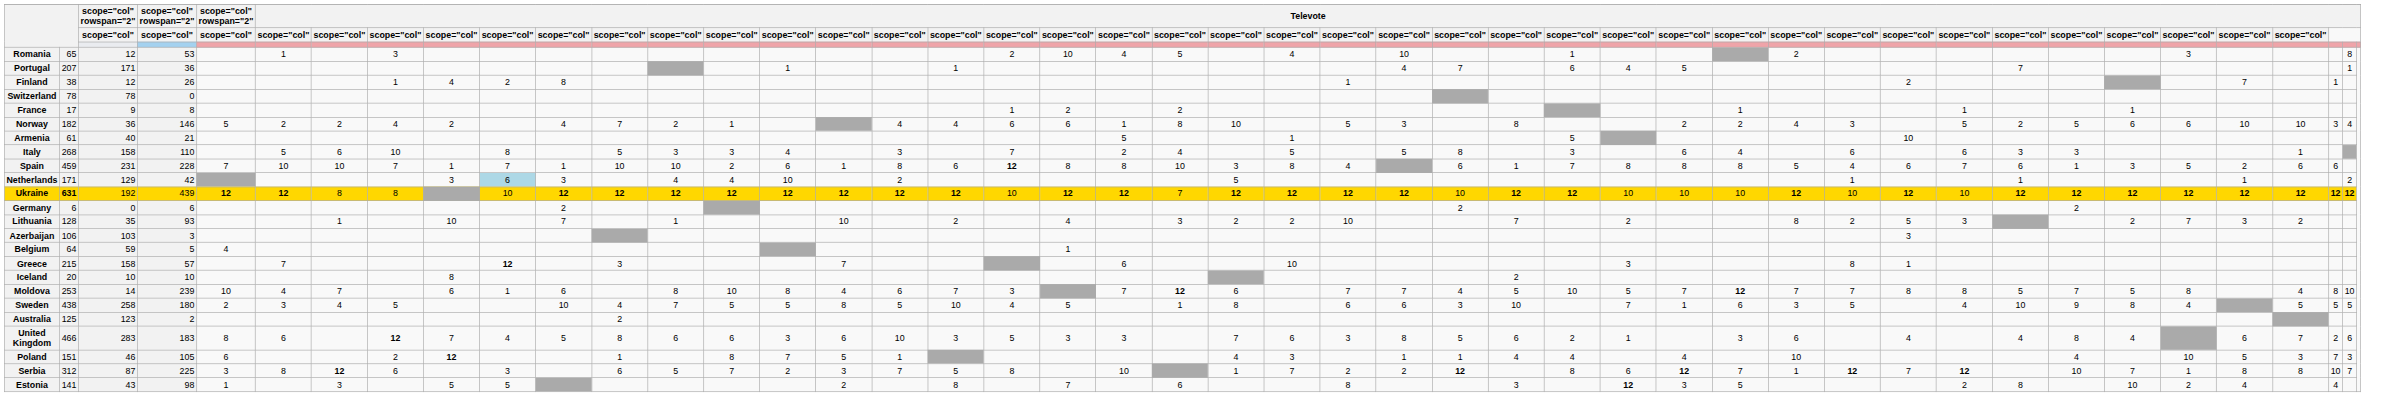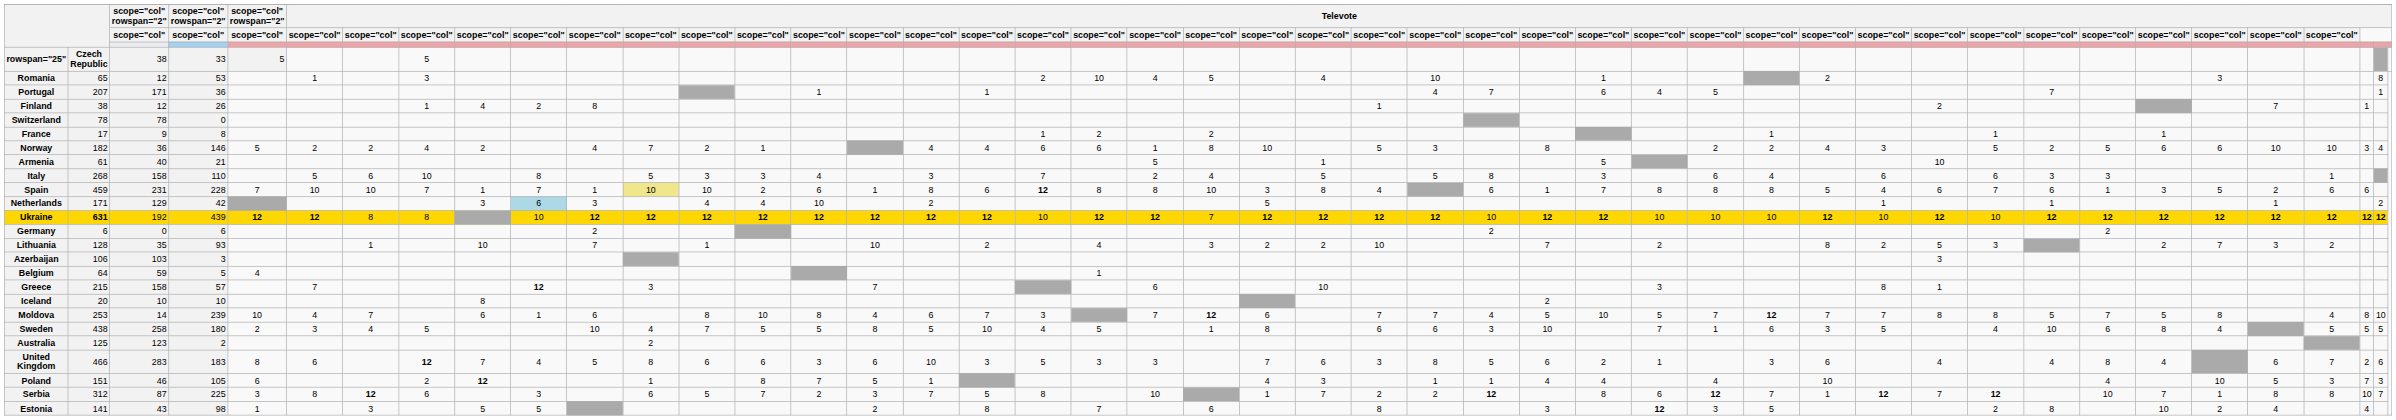+ row: (36, 59)
(620, 165) no background -> (651, 189) khaki background
(2076, 305) 9 -> (2108, 328) 6
